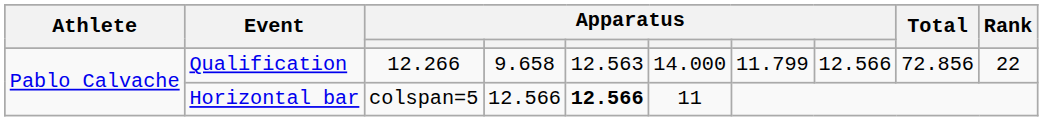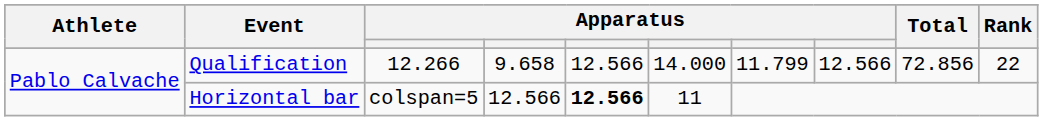(607, 65) 12.563 -> (607, 65) 12.566
